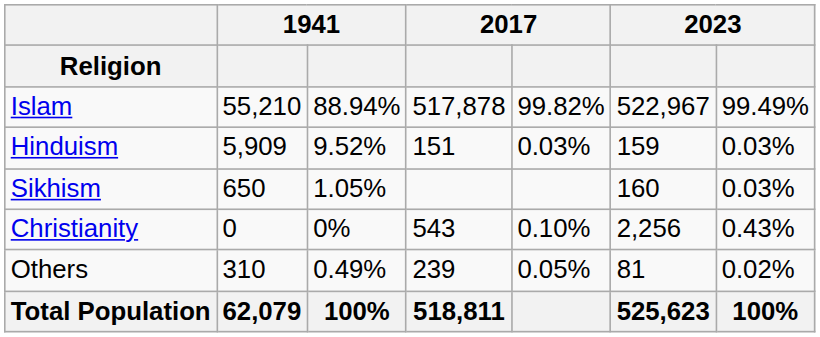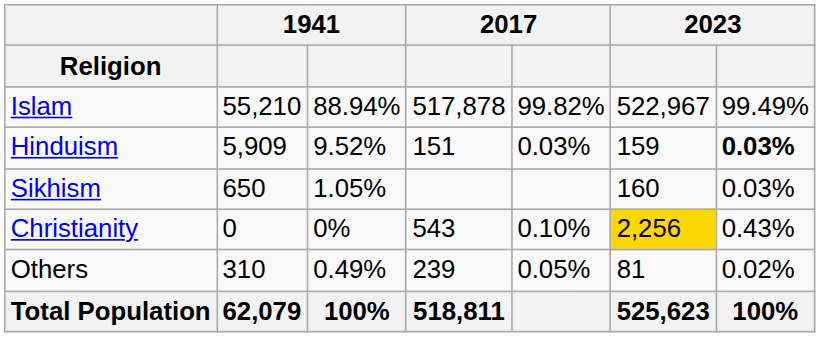(758, 147) normal -> (758, 147) bold
(649, 229) no background -> (649, 229) gold background
